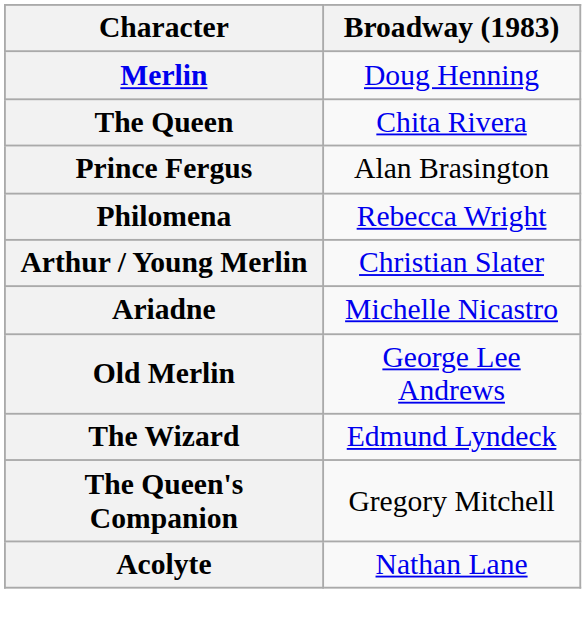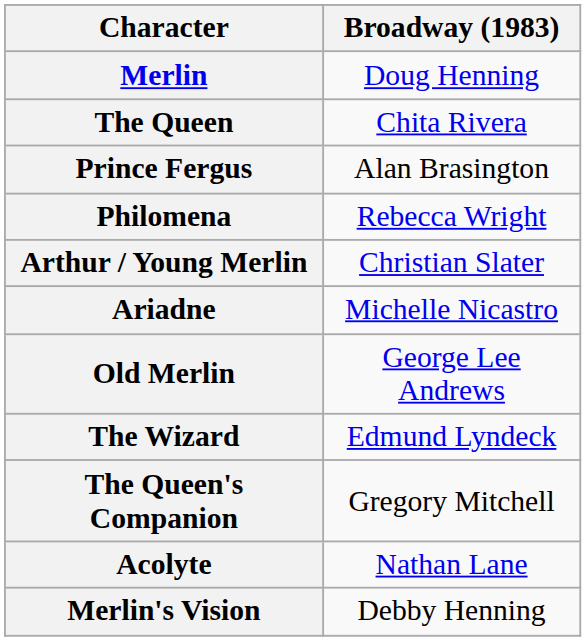+ row: (164, 610)
